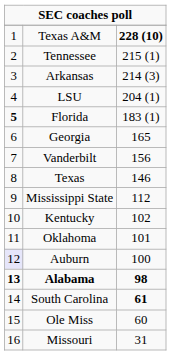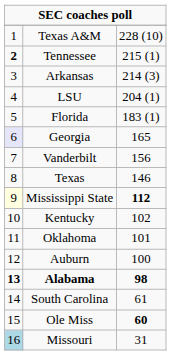(141, 35) bold -> (141, 35) normal
(14, 56) normal -> (14, 56) bold
(14, 116) bold -> (14, 116) normal
(14, 137) no background -> (14, 137) lavender background
(14, 198) no background -> (14, 198) lightyellow background
(141, 198) normal -> (141, 198) bold
(14, 259) lavender background -> (14, 259) no background
(141, 299) bold -> (141, 299) normal
(141, 319) normal -> (141, 319) bold
(14, 340) no background -> (14, 340) lightblue background
